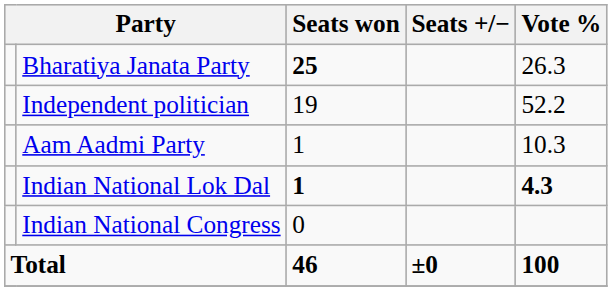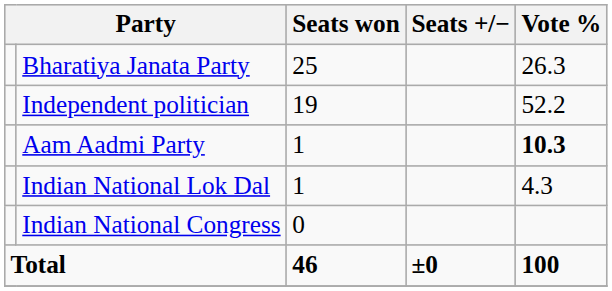(305, 64) bold -> (305, 64) normal
(544, 144) normal -> (544, 144) bold
(299, 184) bold -> (299, 184) normal
(537, 184) bold -> (537, 184) normal
